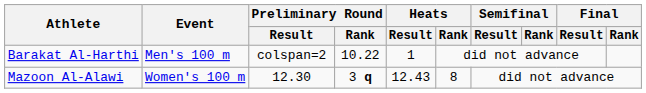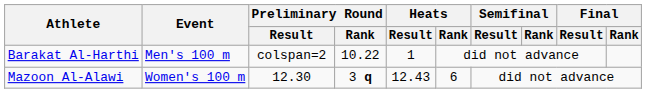(453, 77) 8 -> (453, 77) 6
